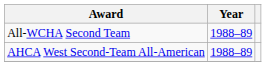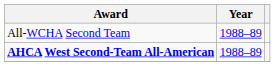(106, 52) normal -> (111, 52) bold
